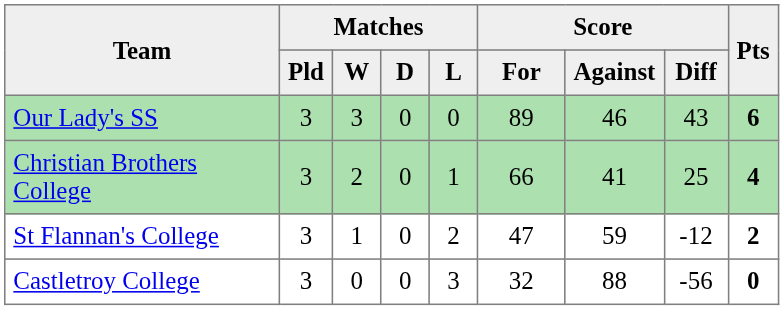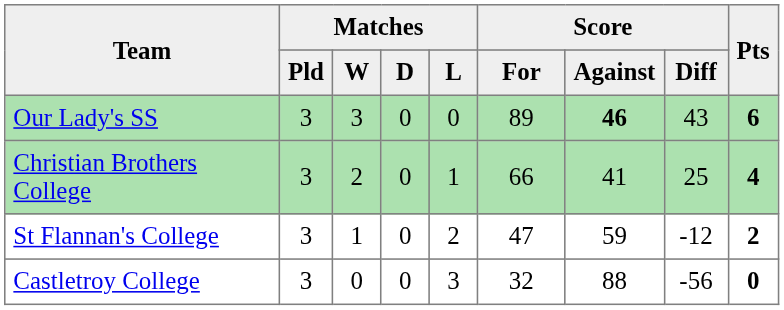(614, 117) normal -> (614, 117) bold
